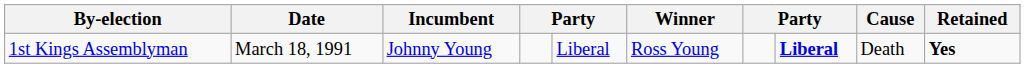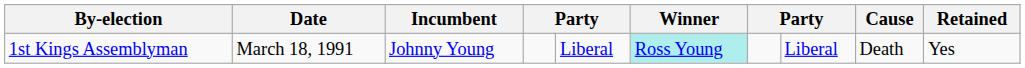(675, 48) no background -> (679, 48) paleturquoise background
(809, 48) bold -> (811, 48) normal
(942, 48) bold -> (942, 48) normal
